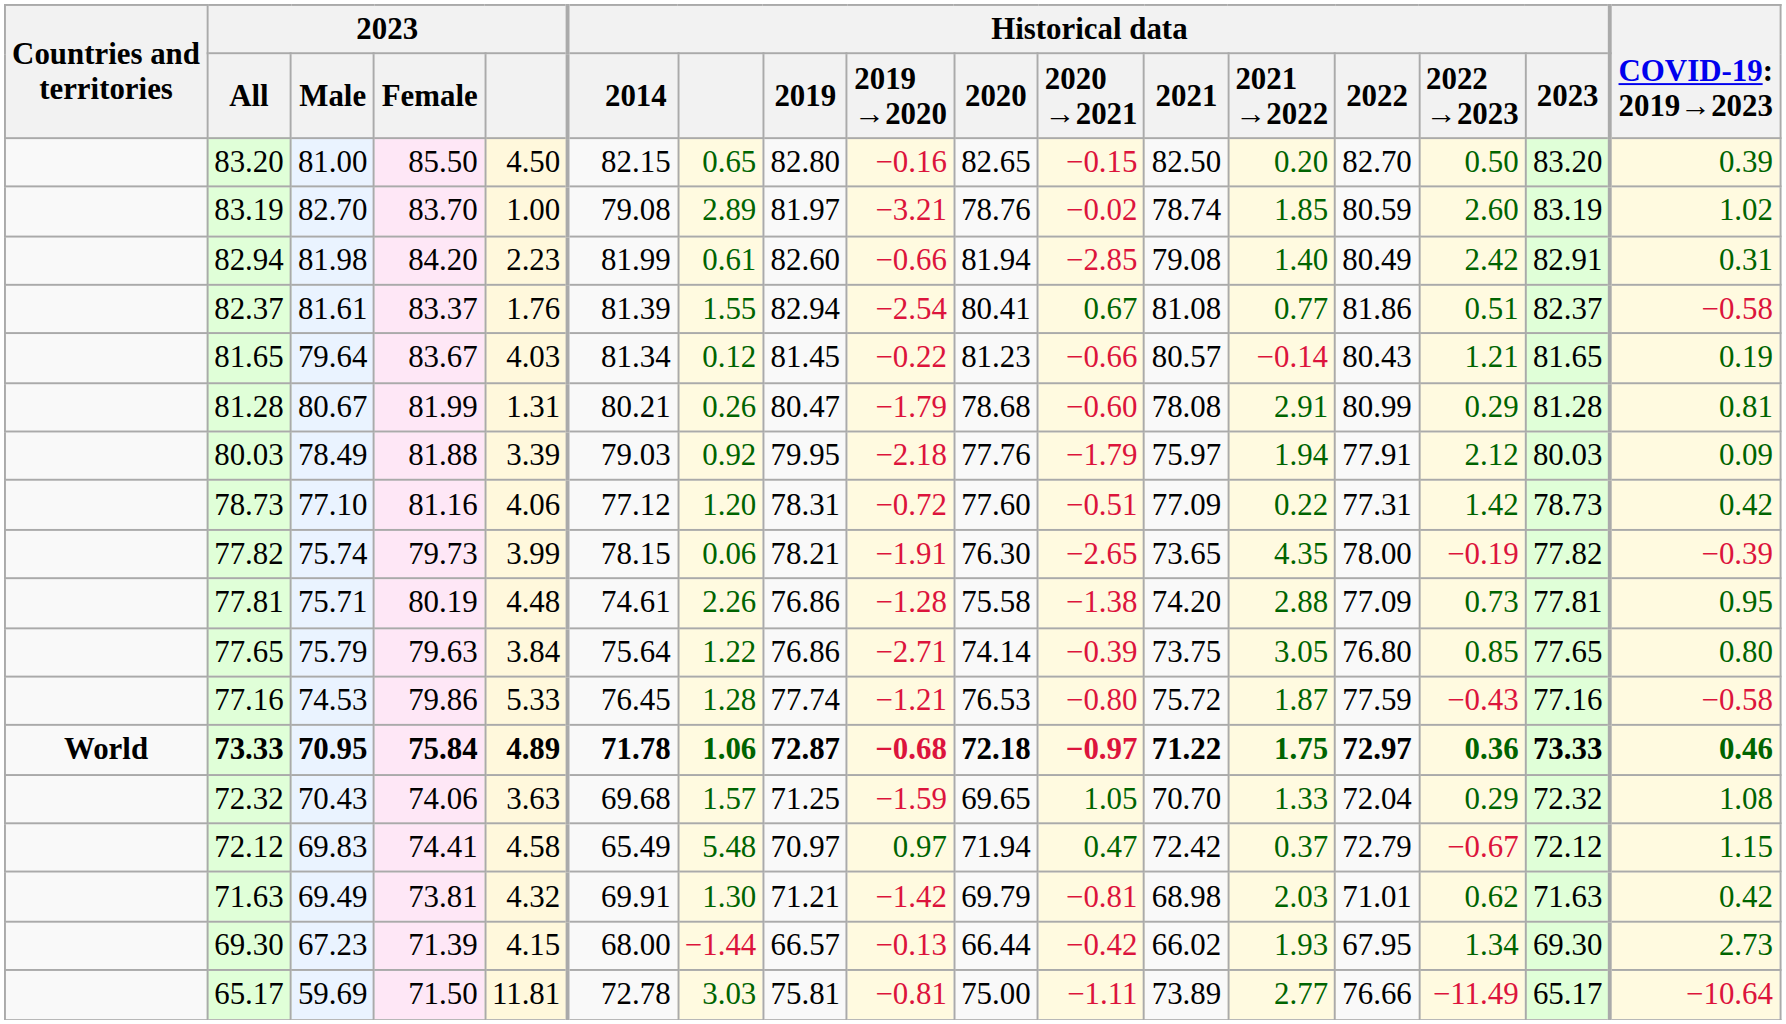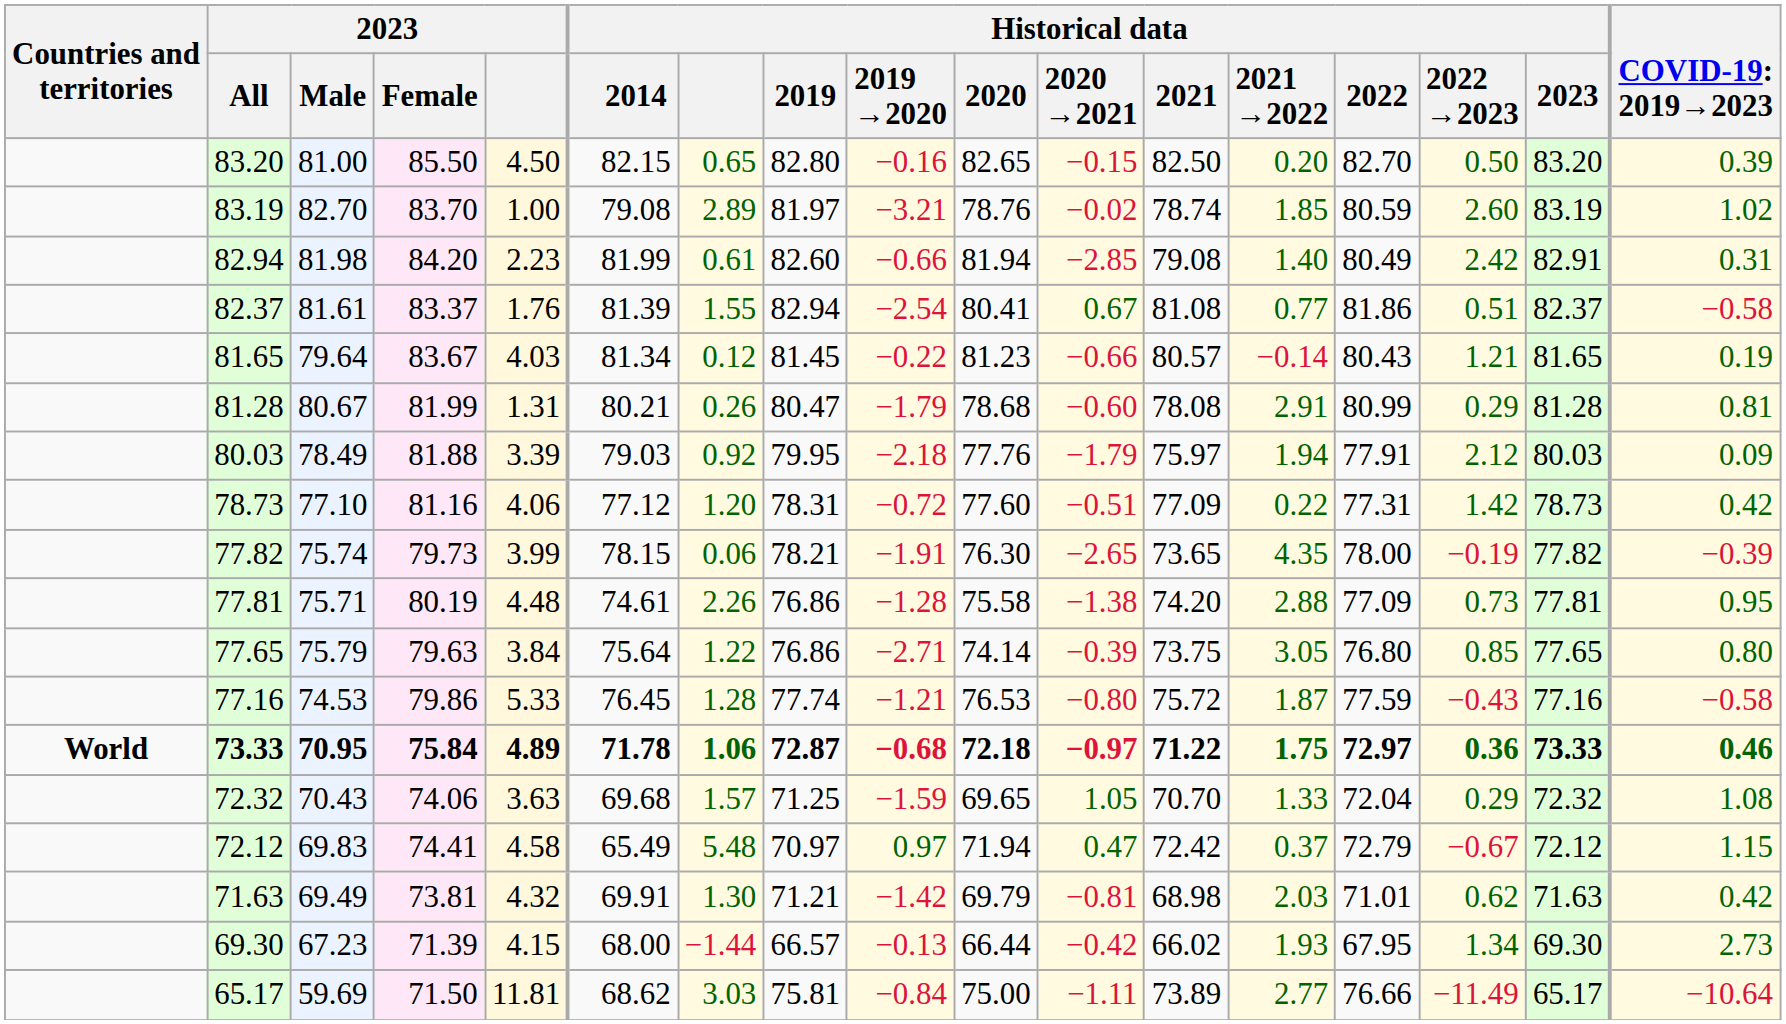(636, 994) 72.78 -> (636, 994) 68.62
(911, 994) −0.81 -> (911, 994) −0.84
